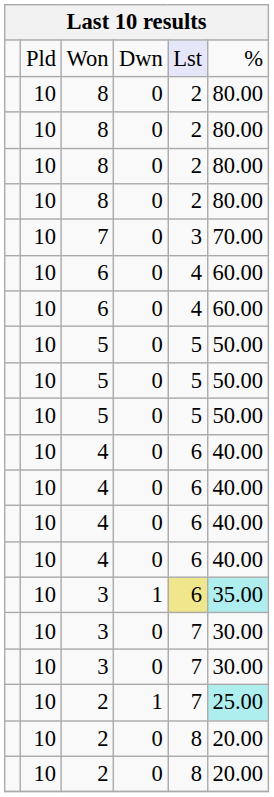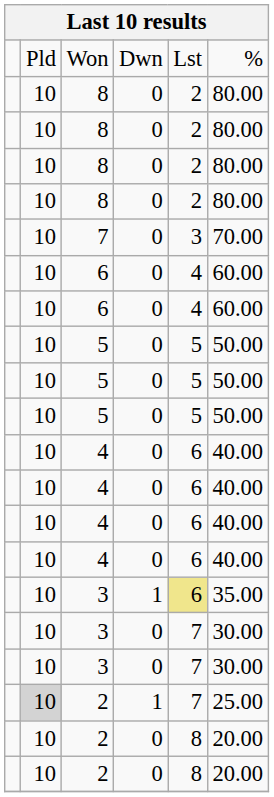(188, 58) lavender background -> (188, 58) no background
(238, 594) paleturquoise background -> (238, 594) no background
(45, 702) no background -> (45, 702) lightgrey background
(238, 702) paleturquoise background -> (238, 702) no background
